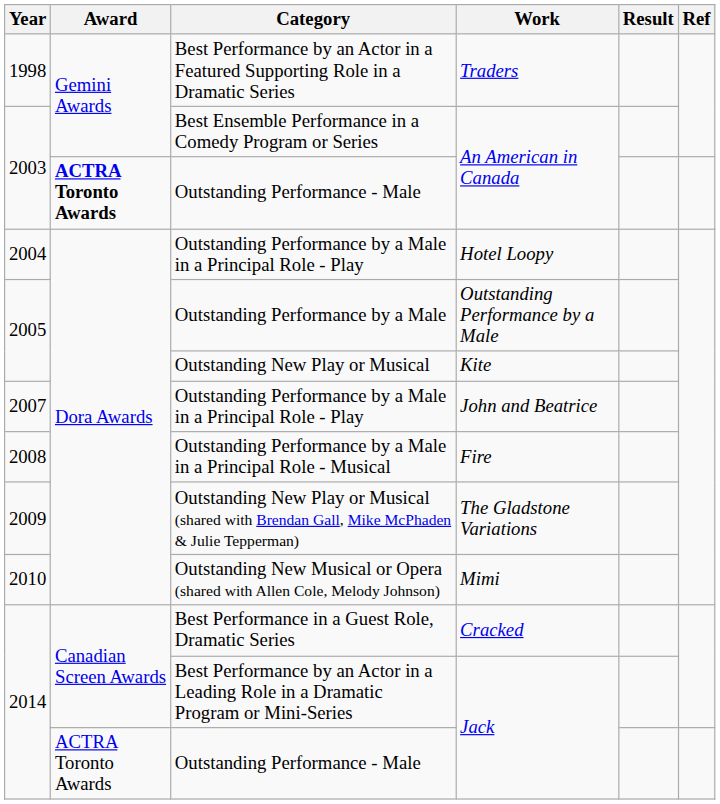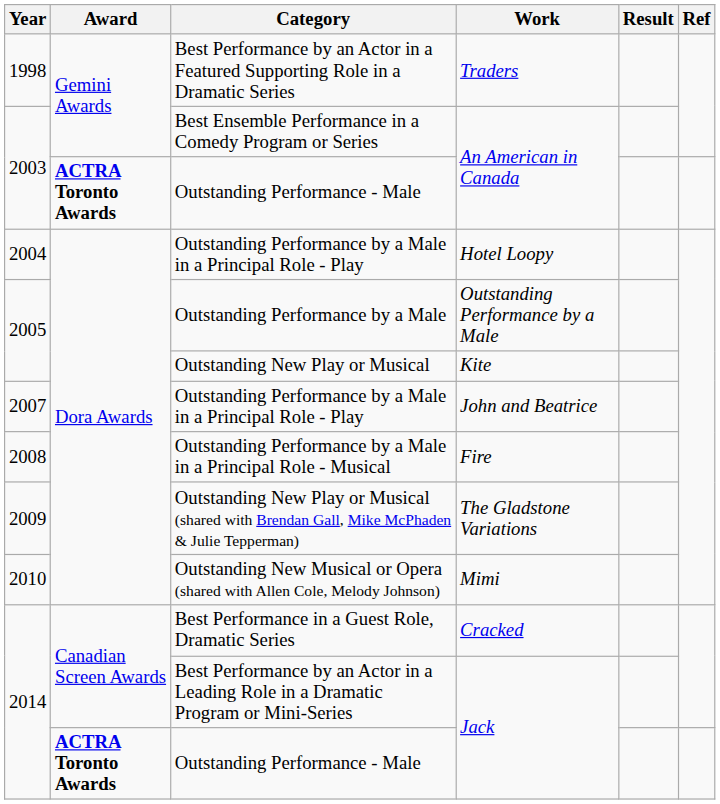(86, 763) normal -> (88, 763) bold
